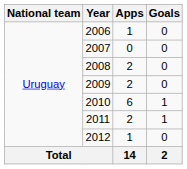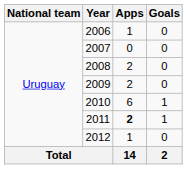(130, 119) normal -> (130, 119) bold
